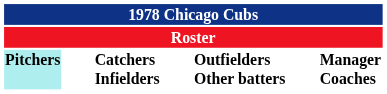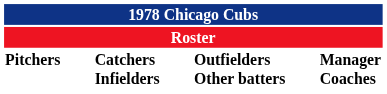(33, 60) paleturquoise background -> (33, 60) no background
